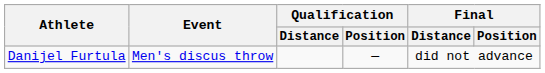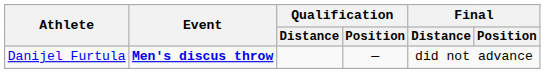(203, 57) normal -> (203, 57) bold
